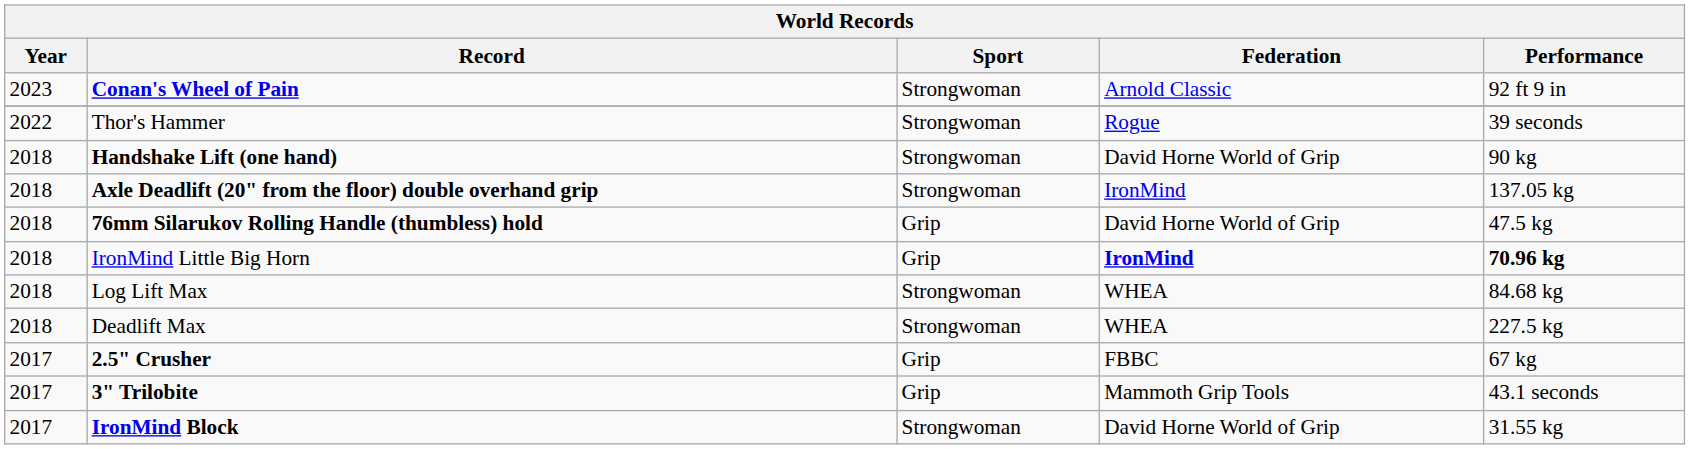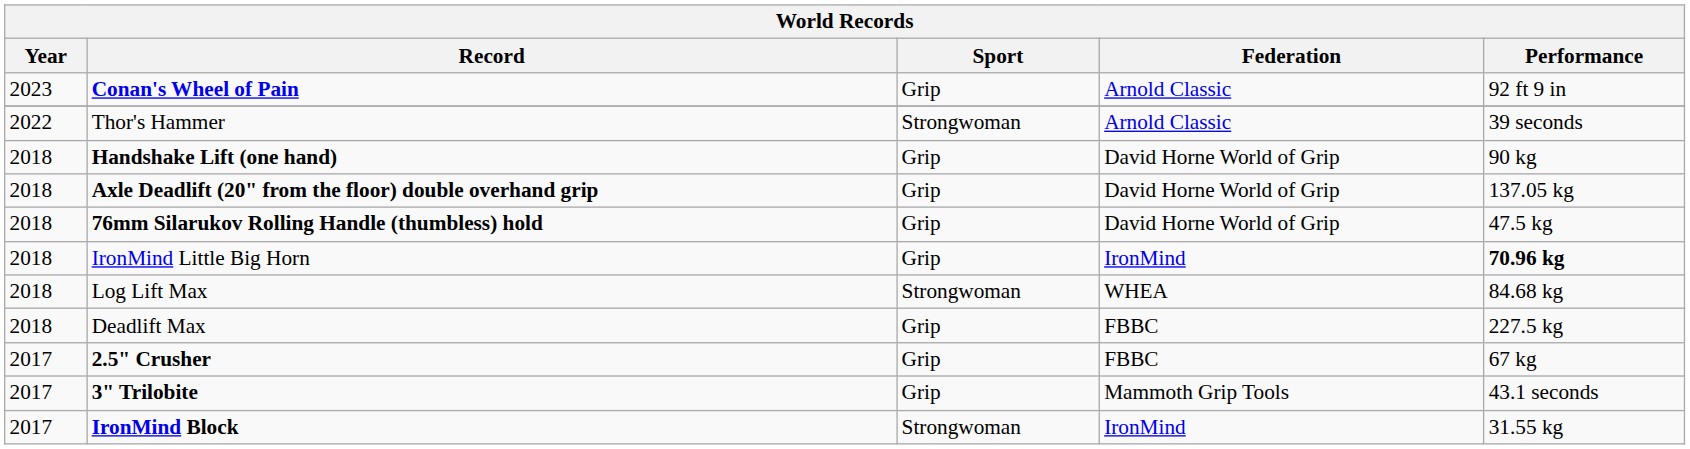(961, 89) Strongwoman -> (921, 89) Grip
(1132, 122) Rogue -> (1168, 122) Arnold Classic
(961, 156) Strongwoman -> (921, 156) Grip
(961, 190) Strongwoman -> (921, 190) Grip
(1145, 190) IronMind -> (1222, 190) David Horne World of Grip
(1149, 257) bold -> (1145, 257) normal
(961, 325) Strongwoman -> (921, 325) Grip
(1136, 325) WHEA -> (1131, 325) FBBC
(1222, 426) David Horne World of Grip -> (1145, 426) IronMind
